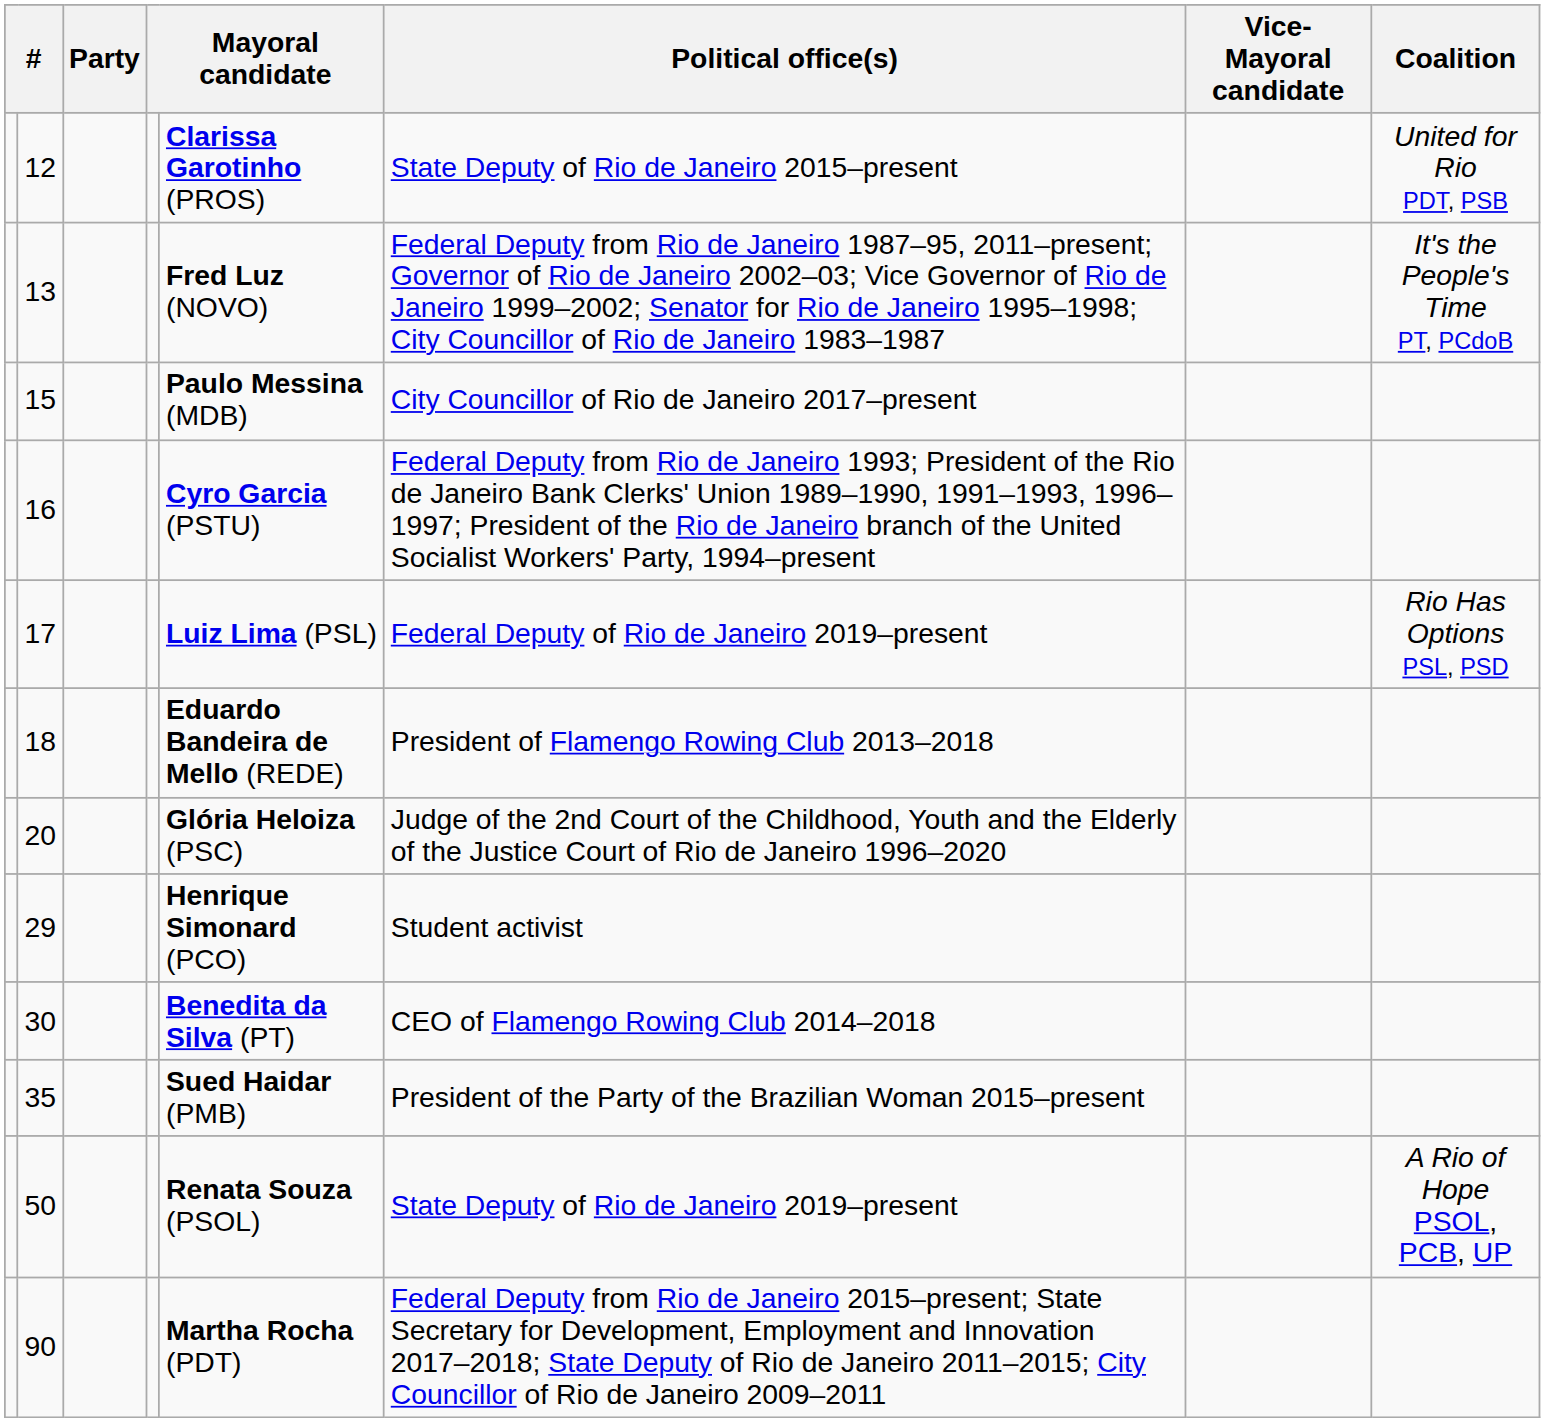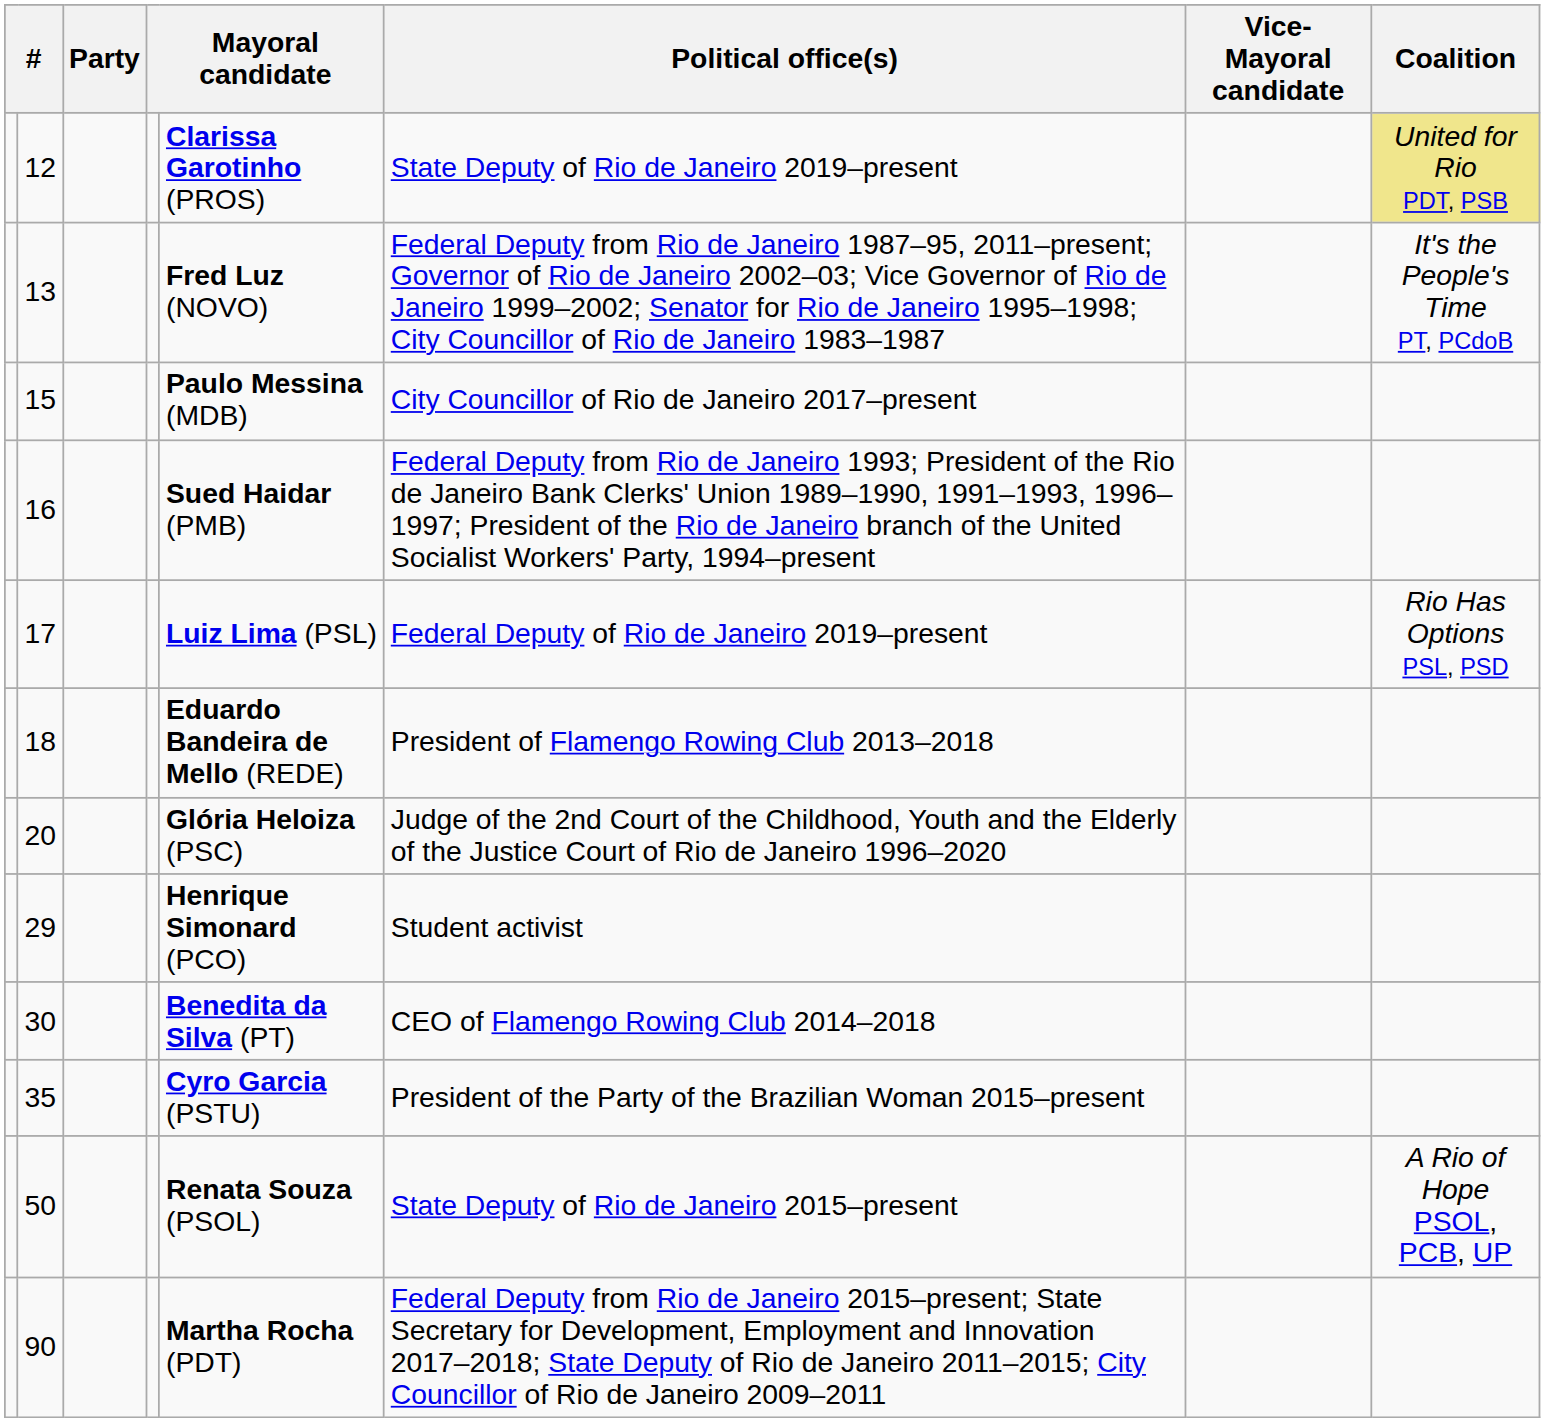(674, 167) State Deputy of Rio de Janeiro 2015–present -> (674, 167) State Deputy of Rio de Janeiro 2019–present
(1456, 167) no background -> (1456, 167) khaki background
(246, 509) Cyro Garcia (PSTU) -> (249, 509) Sued Haidar (PMB)
(249, 1097) Sued Haidar (PMB) -> (246, 1097) Cyro Garcia (PSTU)
(674, 1205) State Deputy of Rio de Janeiro 2019–present -> (674, 1205) State Deputy of Rio de Janeiro 2015–present
